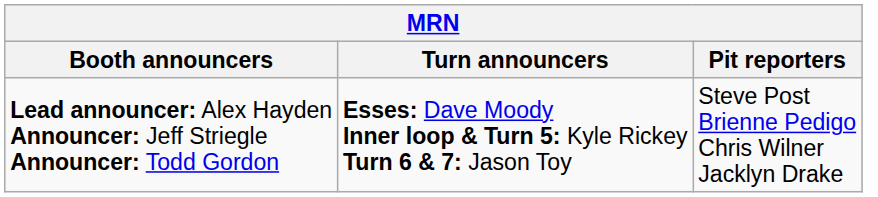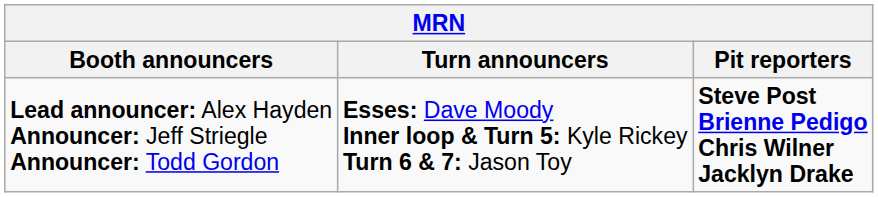(777, 135) normal -> (783, 135) bold
